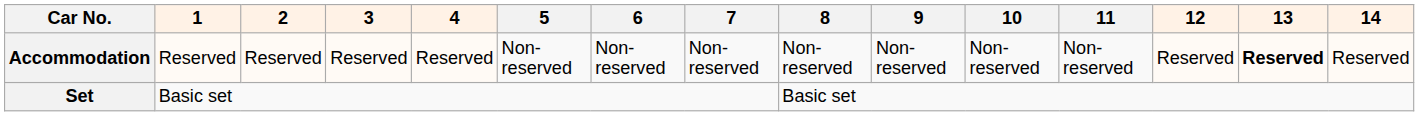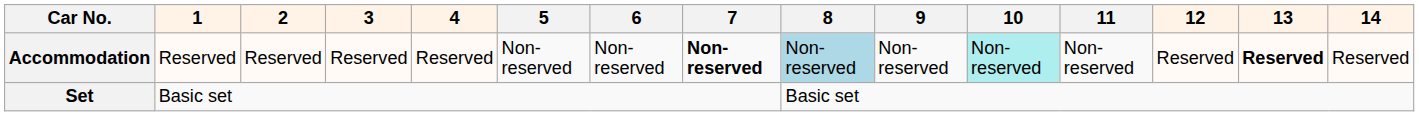(724, 57) normal -> (725, 57) bold
(817, 57) no background -> (821, 57) lightblue background
(1005, 57) no background -> (1006, 57) paleturquoise background
